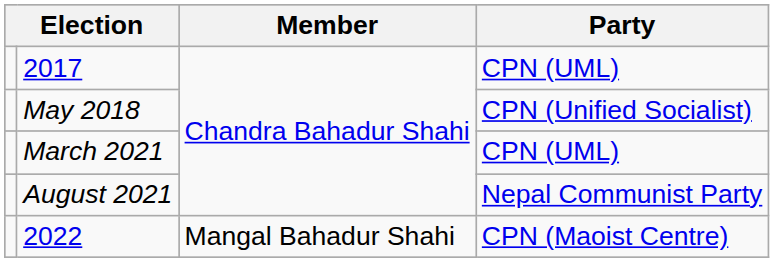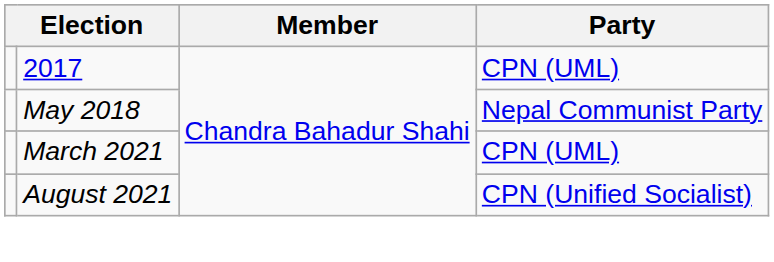(617, 109) CPN (Unified Socialist) -> (622, 109) Nepal Communist Party
(622, 194) Nepal Communist Party -> (617, 194) CPN (Unified Socialist)
- row: (53, 236)
